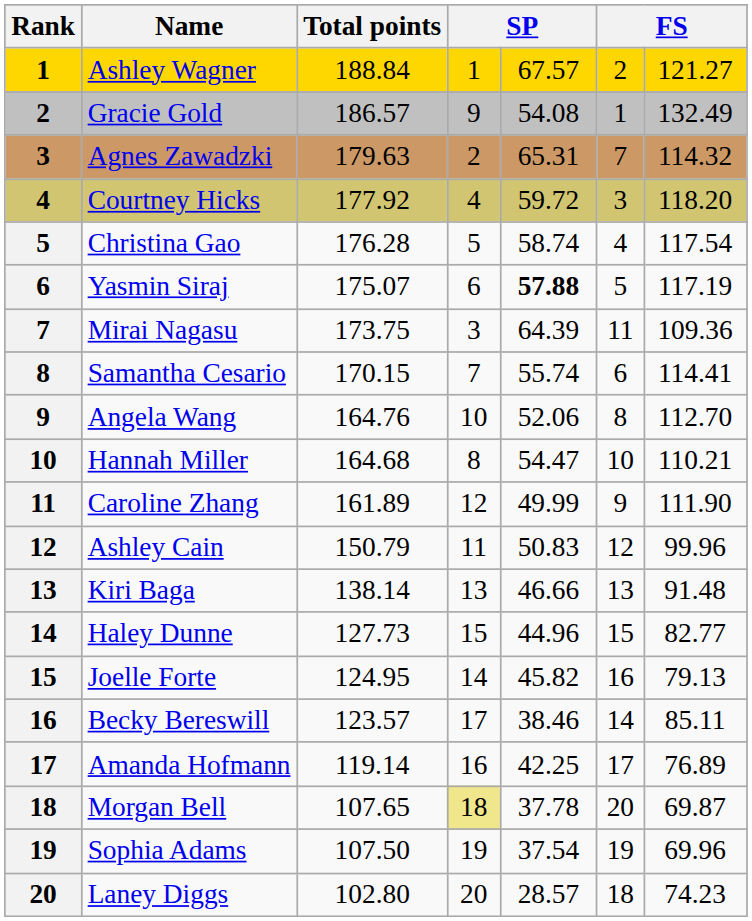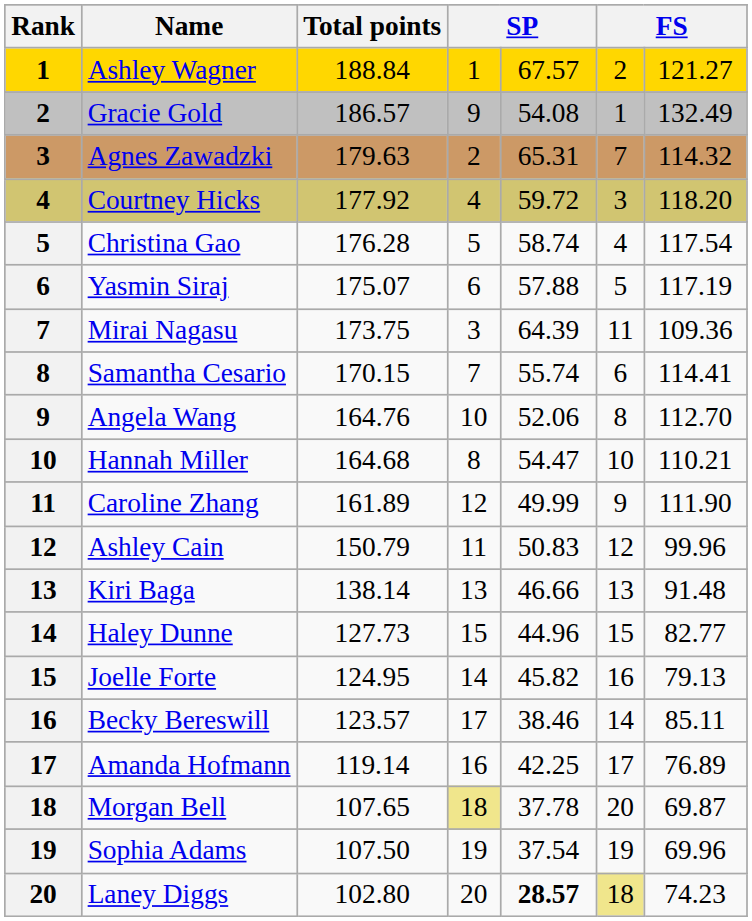(548, 286) bold -> (548, 286) normal
(548, 894) normal -> (548, 894) bold
(620, 894) no background -> (620, 894) khaki background
